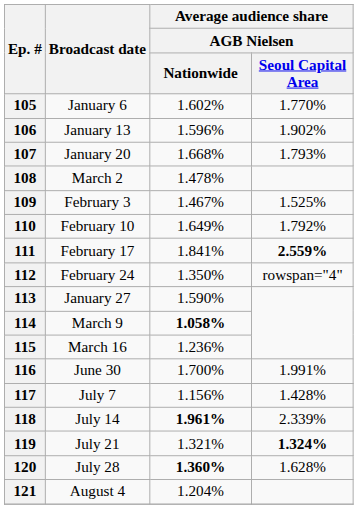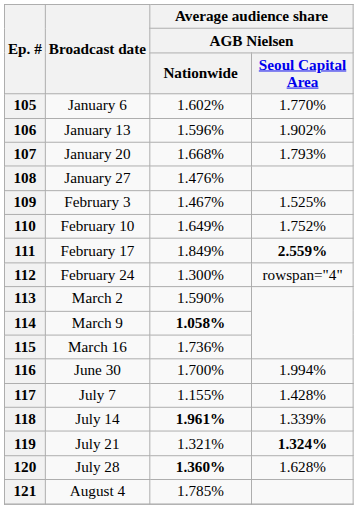(97, 178) March 2 -> (97, 178) January 27
(201, 178) 1.478% -> (201, 178) 1.476%
(303, 226) 1.792% -> (303, 226) 1.752%
(201, 250) 1.841% -> (201, 250) 1.849%
(201, 274) 1.350% -> (201, 274) 1.300%
(97, 298) January 27 -> (97, 298) March 2
(201, 347) 1.236% -> (201, 347) 1.736%
(303, 371) 1.991% -> (303, 371) 1.994%
(201, 395) 1.156% -> (201, 395) 1.155%
(303, 419) 2.339% -> (303, 419) 1.339%
(201, 491) 1.204% -> (201, 491) 1.785%
